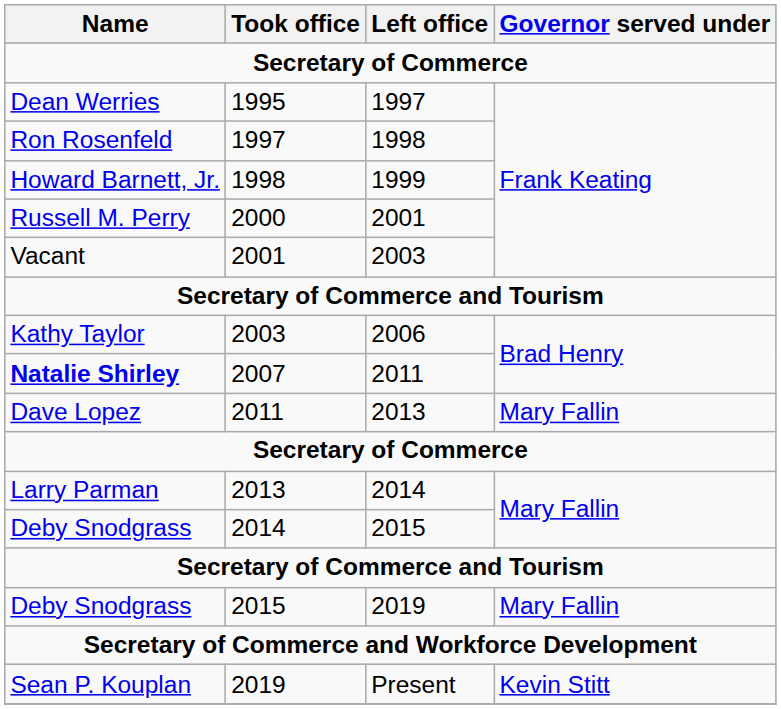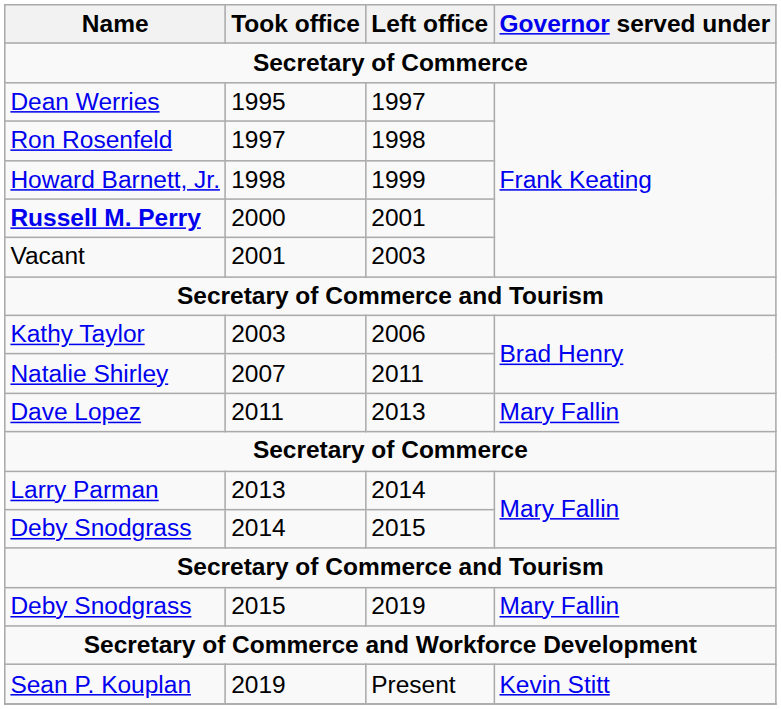(100, 218) normal -> (106, 218) bold
(95, 373) bold -> (89, 373) normal
